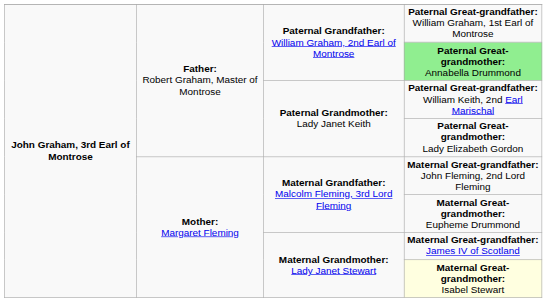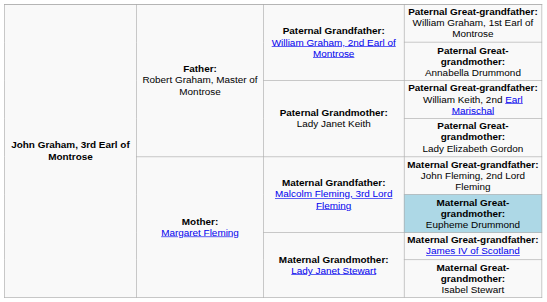(473, 61) lightgreen background -> (473, 61) no background
(473, 213) no background -> (473, 213) lightblue background
(473, 278) lightyellow background -> (473, 278) no background
